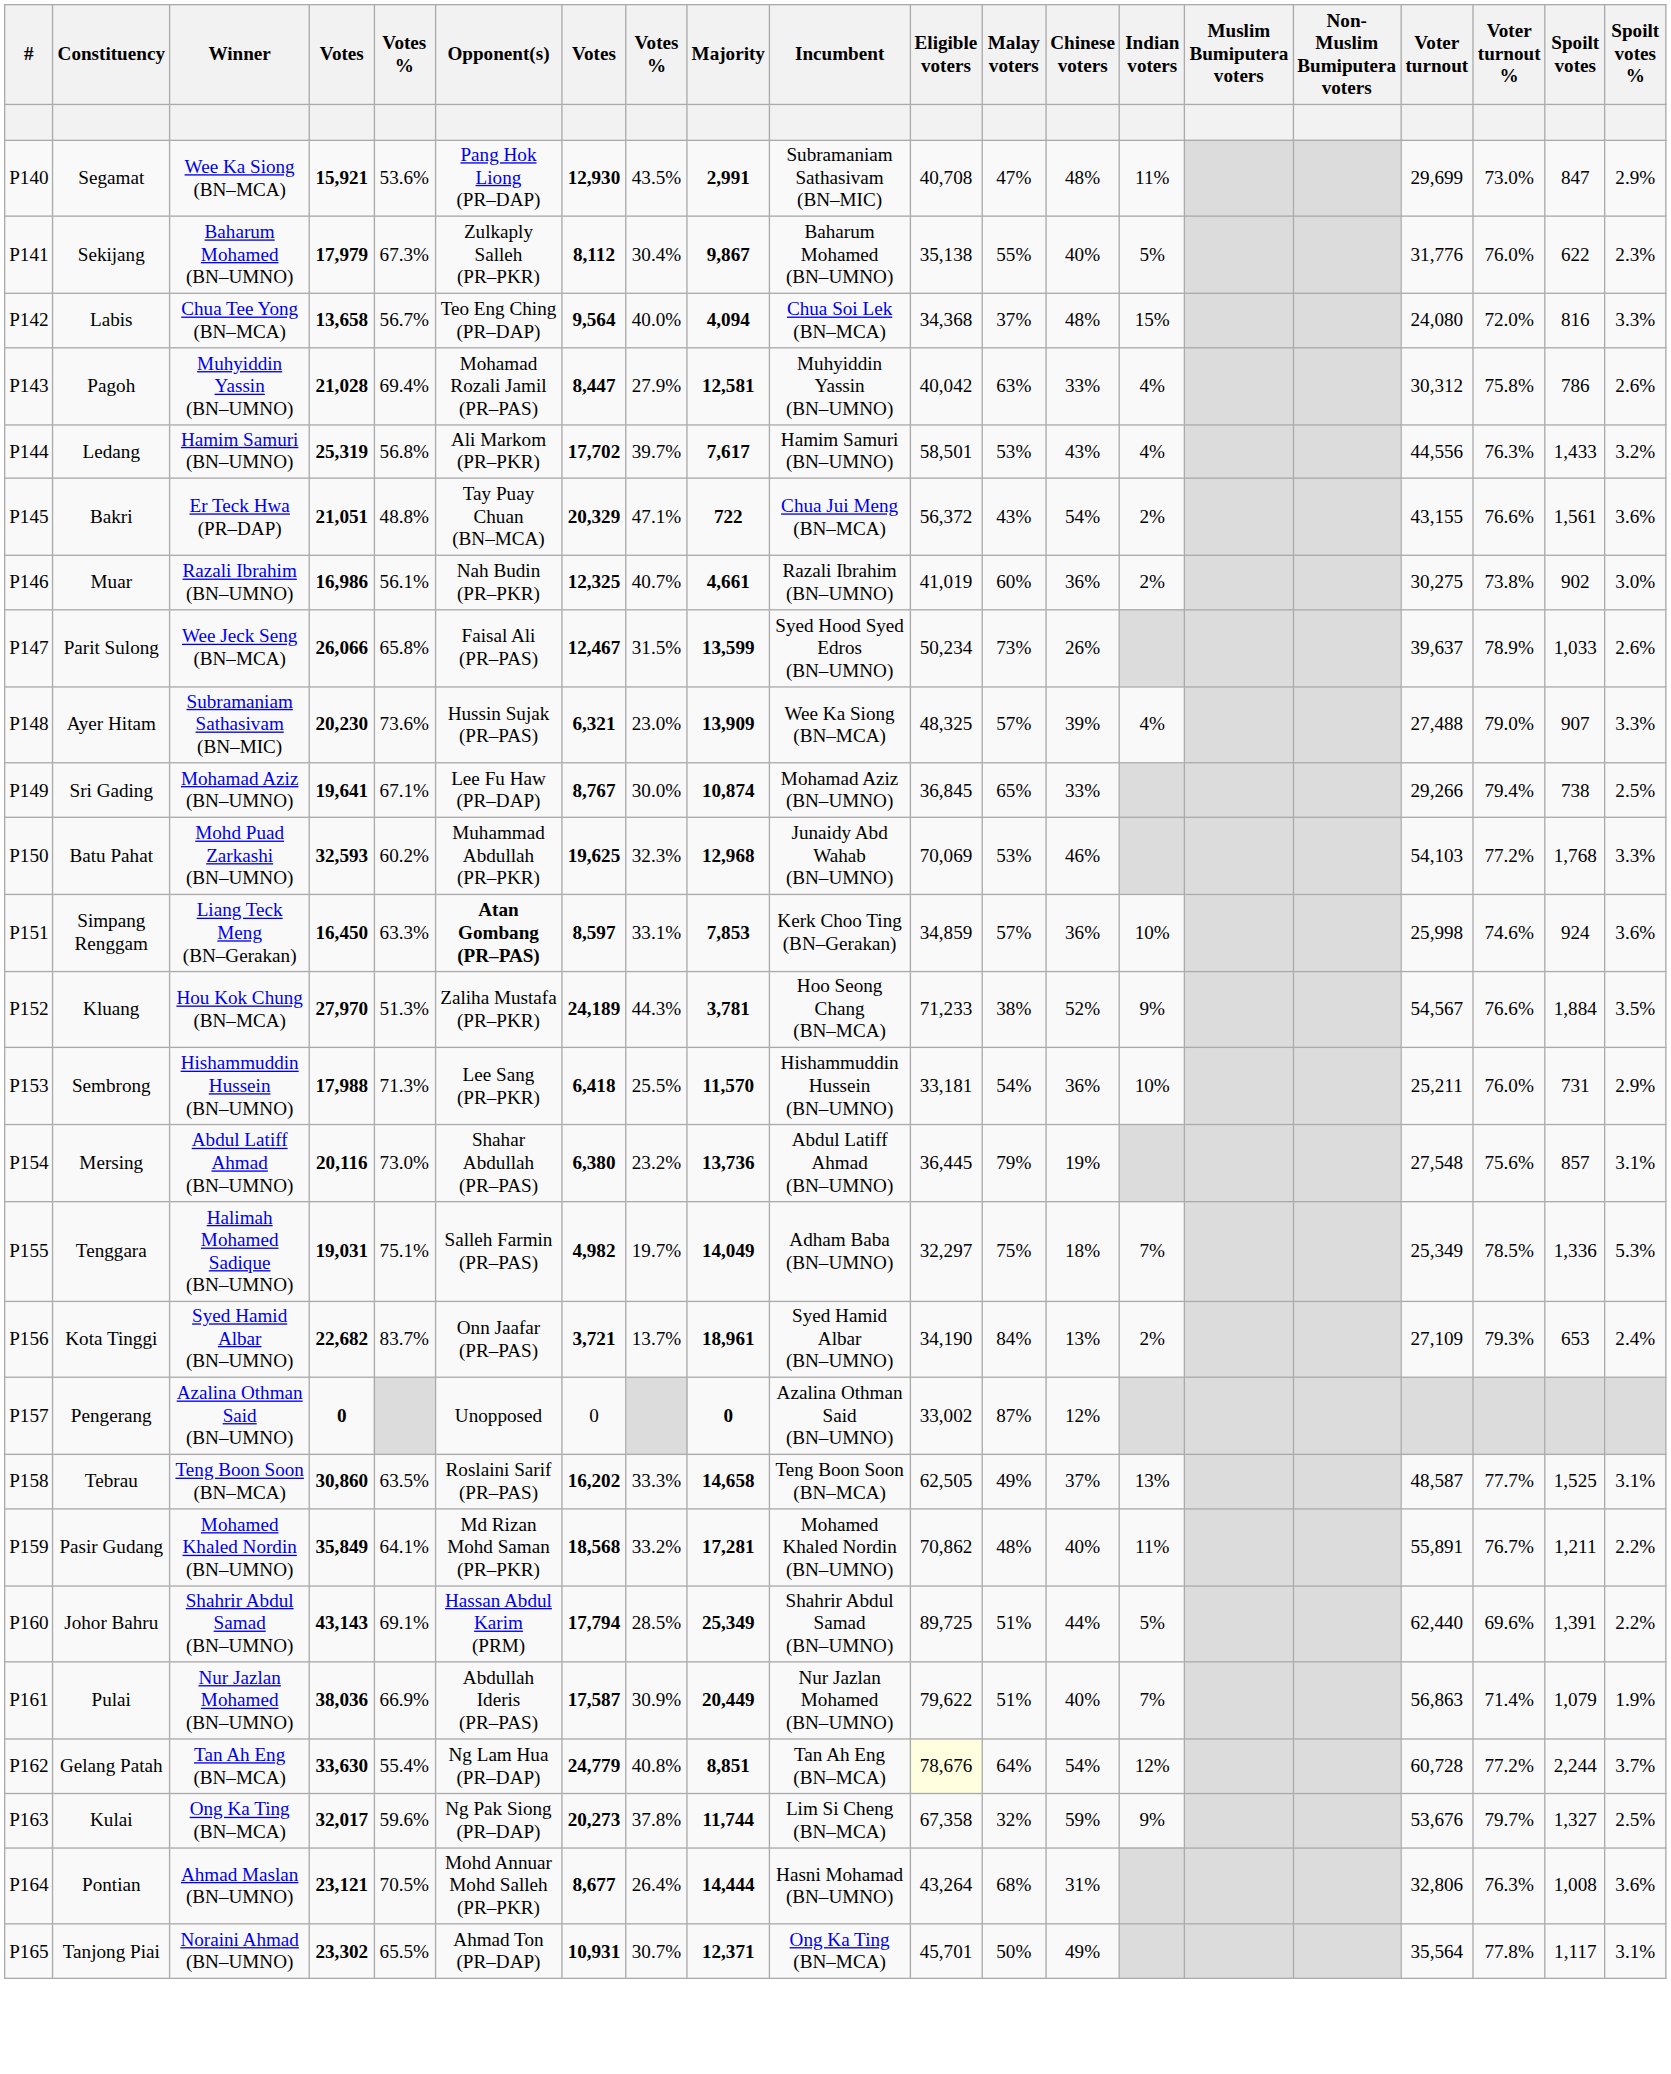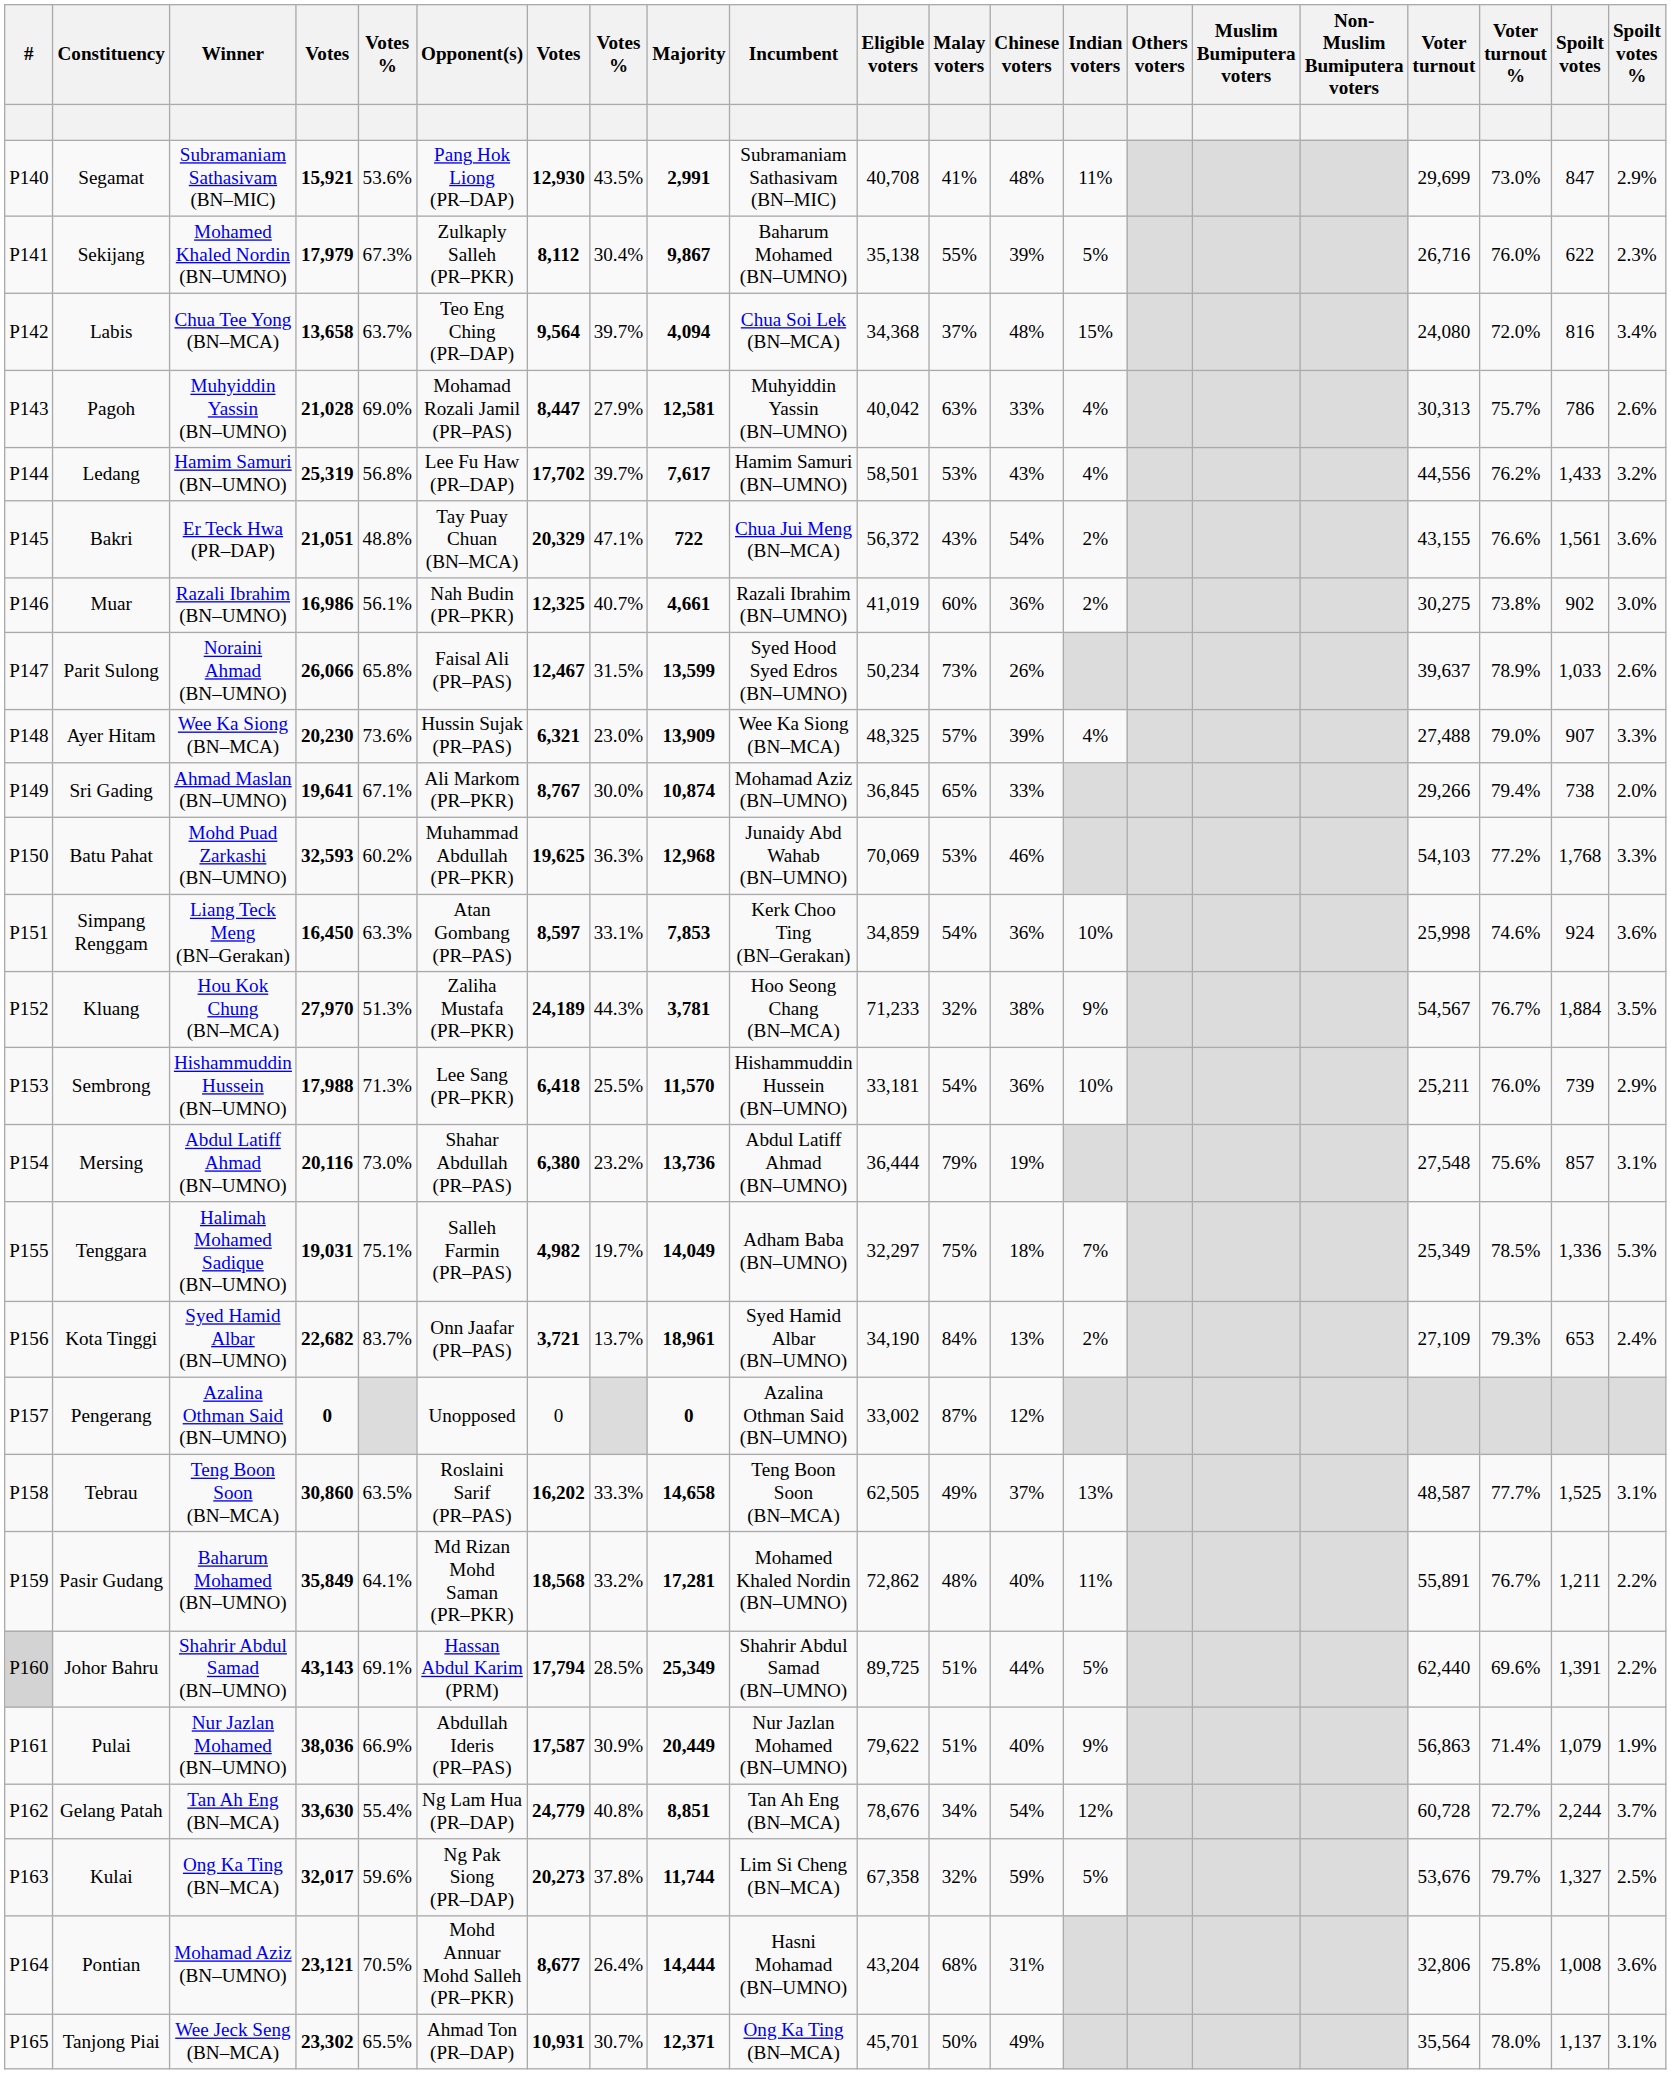+ column: (1160, 122)
(240, 178) Wee Ka Siong (BN–MCA) -> (233, 178) Subramaniam Sathasivam (BN–MIC)
(1014, 178) 47% -> (959, 178) 41%
(240, 255) Baharum Mohamed (BN–UMNO) -> (233, 255) Mohamed Khaled Nordin (BN–UMNO)
(1083, 255) 40% -> (1027, 255) 39%
(1437, 255) 31,776 -> (1444, 255) 26,716
(404, 320) 56.7% -> (387, 331) 63.7%
(657, 320) 40.0% -> (618, 331) 39.7%
(1635, 320) 3.3% -> (1637, 331) 3.4%
(404, 386) 69.4% -> (387, 408) 69.0%
(1437, 386) 30,312 -> (1444, 408) 30,313
(1509, 386) 75.8% -> (1516, 408) 75.7%
(498, 451) Ali Markom (PR–PKR) -> (472, 474) Lee Fu Haw (PR–DAP)
(1509, 451) 76.3% -> (1516, 474) 76.2%
(240, 648) Wee Jeck Seng (BN–MCA) -> (233, 670) Noraini Ahmad (BN–UMNO)
(240, 724) Subramaniam Sathasivam (BN–MIC) -> (233, 736) Wee Ka Siong (BN–MCA)
(240, 790) Mohamad Aziz (BN–UMNO) -> (233, 790) Ahmad Maslan (BN–UMNO)
(498, 790) Lee Fu Haw (PR–DAP) -> (472, 790) Ali Markom (PR–PKR)
(1635, 790) 2.5% -> (1637, 790) 2.0%
(657, 855) 32.3% -> (618, 855) 36.3%
(498, 932) bold -> (472, 932) normal
(1014, 932) 57% -> (959, 932) 54%
(1014, 1009) 38% -> (959, 1009) 32%
(1083, 1009) 52% -> (1027, 1009) 38%
(1509, 1009) 76.6% -> (1516, 1009) 76.7%
(1575, 1086) 731 -> (1580, 1086) 739
(946, 1163) 36,445 -> (893, 1163) 36,444
(240, 1547) Mohamed Khaled Nordin (BN–UMNO) -> (233, 1581) Baharum Mohamed (BN–UMNO)
(946, 1547) 70,862 -> (893, 1581) 72,862
(29, 1623) no background -> (29, 1669) lightgrey background
(1152, 1700) 7% -> (1095, 1746) 9%
(946, 1766) lightyellow background -> (893, 1811) no background
(1014, 1766) 64% -> (959, 1811) 34%
(1509, 1766) 77.2% -> (1516, 1811) 72.7%
(1152, 1820) 9% -> (1095, 1877) 5%
(240, 1886) Ahmad Maslan (BN–UMNO) -> (233, 1965) Mohamad Aziz (BN–UMNO)
(946, 1886) 43,264 -> (893, 1965) 43,204
(1509, 1886) 76.3% -> (1516, 1965) 75.8%
(240, 1951) Noraini Ahmad (BN–UMNO) -> (233, 2041) Wee Jeck Seng (BN–MCA)
(1509, 1951) 77.8% -> (1516, 2041) 78.0%
(1575, 1951) 1,117 -> (1580, 2041) 1,137
